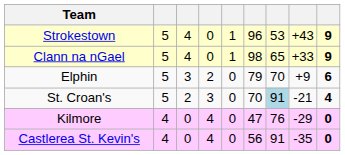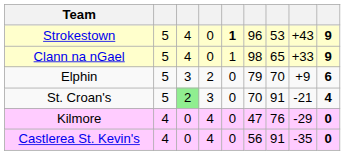(233, 35) normal -> (233, 35) bold
(188, 98) no background -> (188, 98) lightgreen background
(277, 98) lightblue background -> (277, 98) no background
